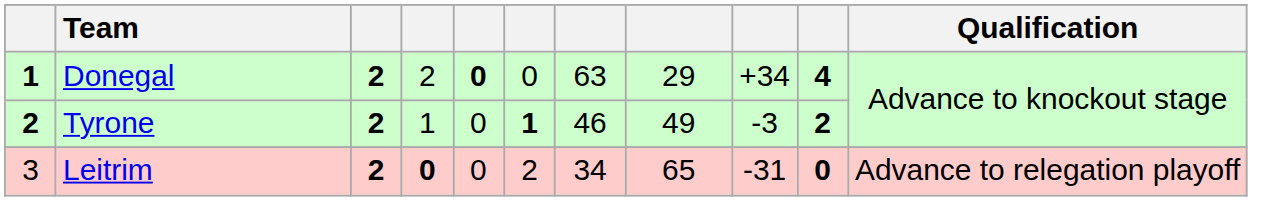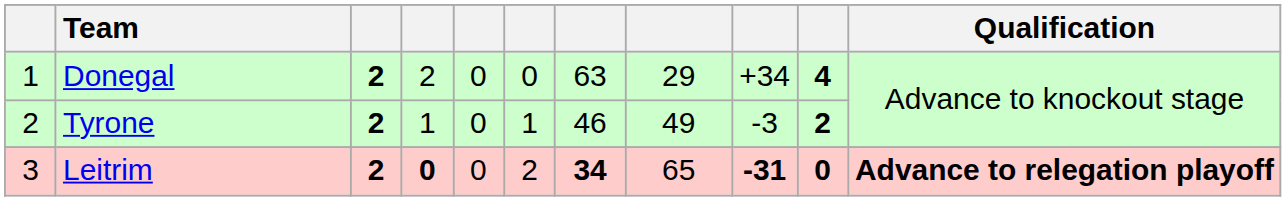(31, 75) bold -> (31, 75) normal
(478, 75) bold -> (478, 75) normal
(31, 123) bold -> (31, 123) normal
(530, 123) bold -> (530, 123) normal
(590, 170) normal -> (590, 170) bold
(765, 170) normal -> (765, 170) bold
(1048, 170) normal -> (1064, 170) bold
